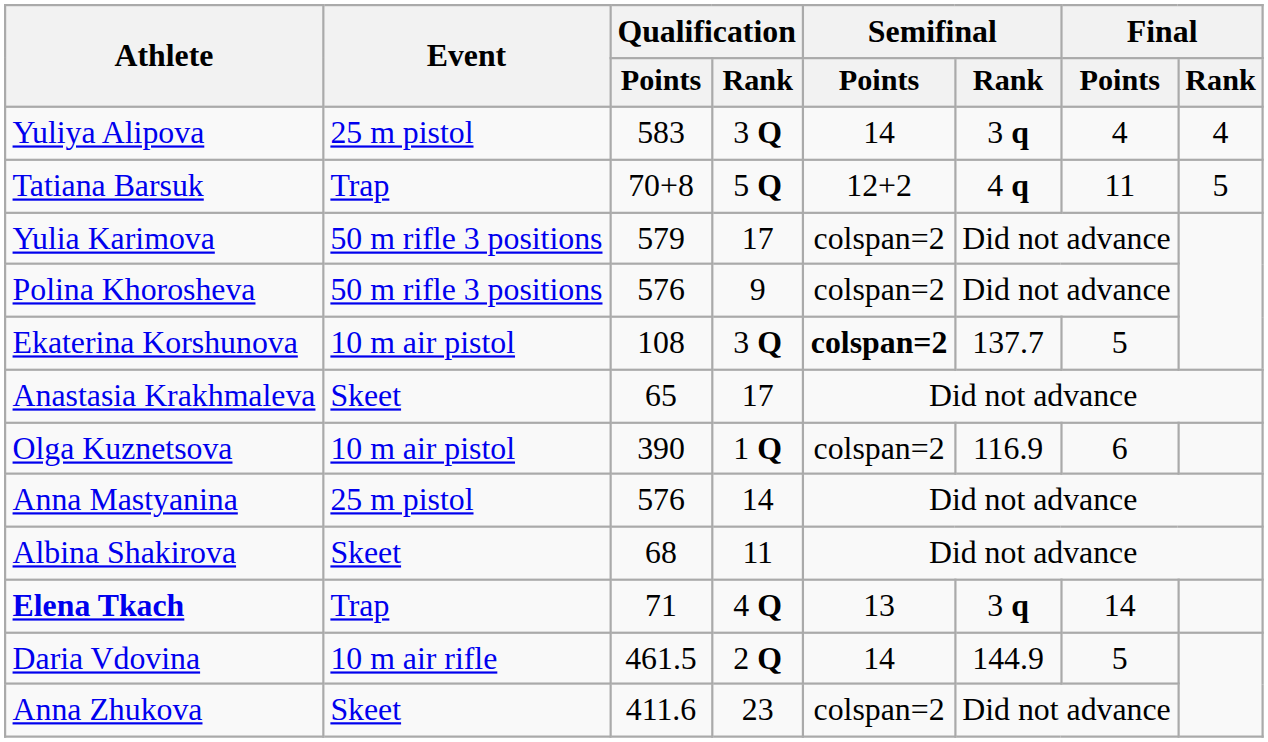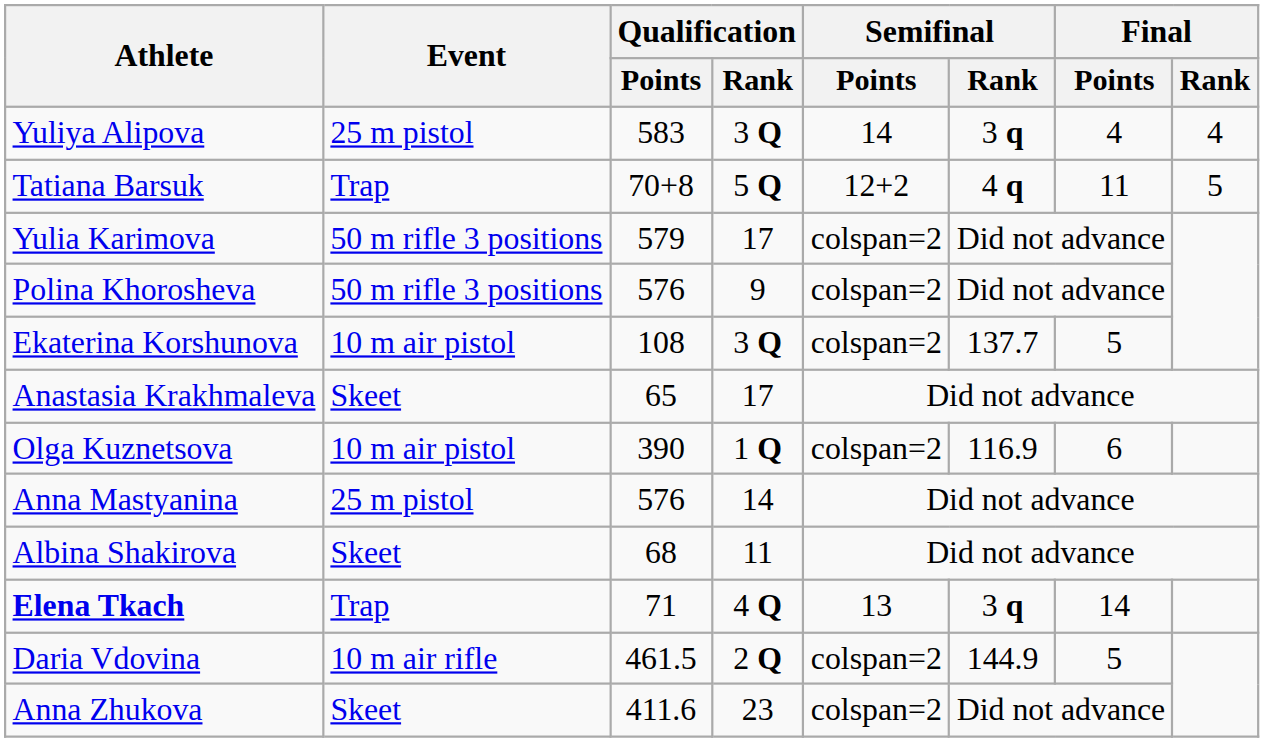(879, 343) bold -> (876, 343) normal
(879, 658) 14 -> (876, 658) colspan=2
